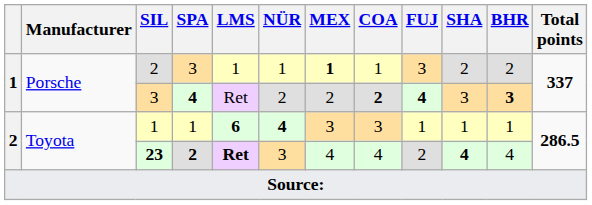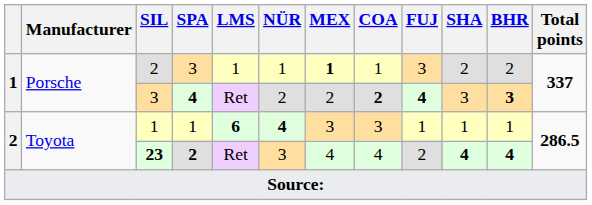(236, 154) bold -> (236, 154) normal
(510, 154) normal -> (510, 154) bold
